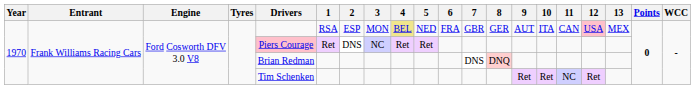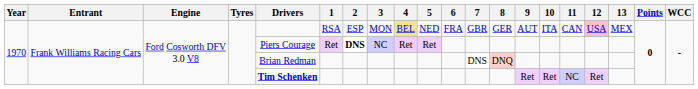(286, 44) pink background -> (288, 44) no background
(352, 44) normal -> (355, 44) bold
(286, 76) normal -> (288, 76) bold
